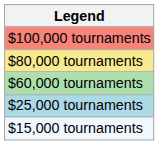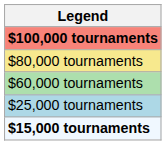(79, 38) normal -> (83, 38) bold
(75, 128) normal -> (79, 128) bold
